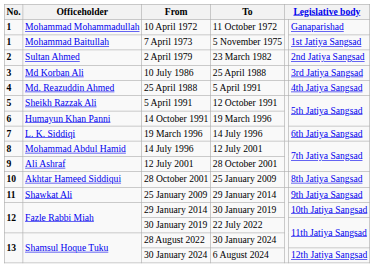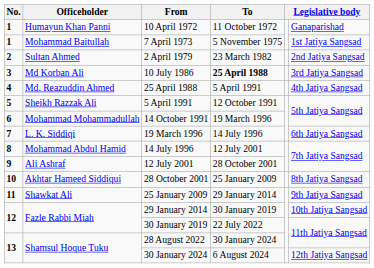(82, 27) Mohammad Mohammadullah -> (68, 27) Humayun Khan Panni
(239, 73) normal -> (240, 73) bold
(68, 118) Humayun Khan Panni -> (82, 118) Mohammad Mohammadullah
